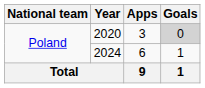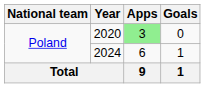(142, 33) no background -> (142, 33) lightgreen background
(180, 33) lightgrey background -> (180, 33) no background
